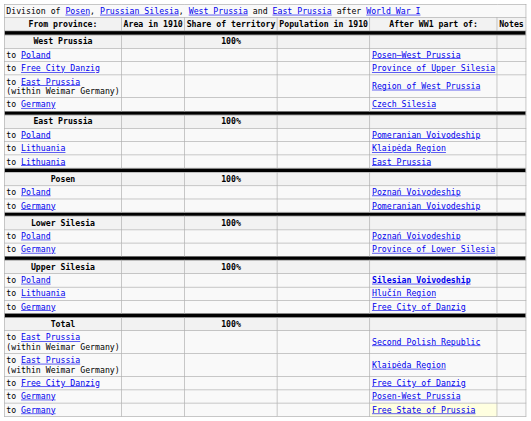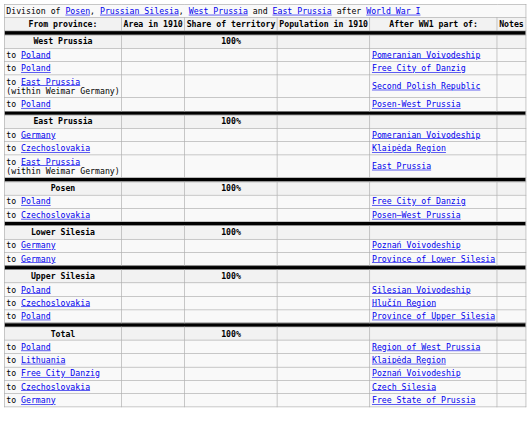(416, 55) Posen–West Prussia -> (426, 55) Pomeranian Voivodeship
(53, 68) to Free City Danzig -> (28, 68) to Poland
(434, 68) Province of Upper Silesia -> (419, 68) Free City of Danzig
(426, 86) Region of West Prussia -> (426, 86) Second Polish Republic
(31, 104) to Germany -> (28, 104) to Poland
(404, 104) Czech Silesia -> (416, 104) Posen-West Prussia
(28, 135) to Poland -> (31, 135) to Germany
(36, 148) to Lithuania -> (48, 148) to Czechoslovakia
(36, 162) to Lithuania -> (63, 166) to East Prussia (within Weimar Germany)
(416, 192) Poznań Voivodeship -> (419, 202) Free City of Danzig
(31, 206) to Germany -> (48, 215) to Czechoslovakia
(426, 206) Pomeranian Voivodeship -> (416, 215) Posen–West Prussia
(28, 236) to Poland -> (31, 246) to Germany
(421, 280) bold -> (421, 290) normal
(36, 294) to Lithuania -> (48, 303) to Czechoslovakia
(31, 307) to Germany -> (28, 316) to Poland
(419, 307) Free City of Danzig -> (434, 316) Province of Upper Silesia
(63, 342) to East Prussia (within Weimar Germany) -> (28, 347) to Poland
(426, 342) Second Polish Republic -> (426, 347) Region of West Prussia
(63, 365) to East Prussia (within Weimar Germany) -> (36, 360) to Lithuania
(419, 383) Free City of Danzig -> (416, 374) Poznań Voivodeship
(31, 396) to Germany -> (48, 387) to Czechoslovakia
(416, 396) Posen-West Prussia -> (404, 387) Czech Silesia
(424, 410) lightyellow background -> (424, 400) no background
